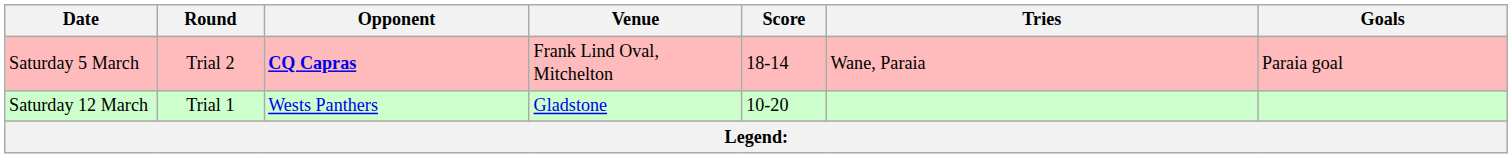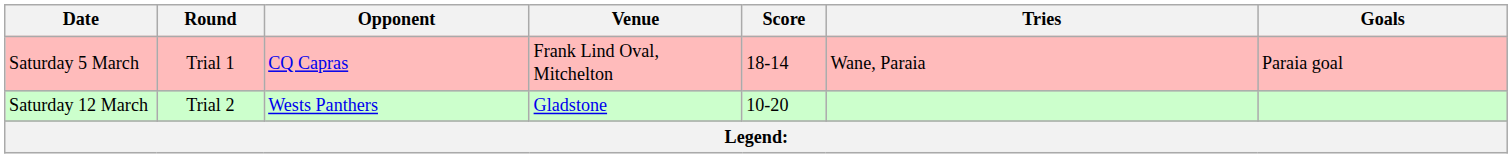(210, 62) Trial 2 -> (210, 62) Trial 1
(312, 62) bold -> (308, 62) normal
(210, 105) Trial 1 -> (210, 105) Trial 2
